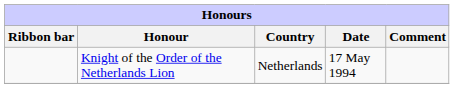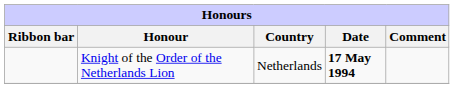(350, 65) normal -> (350, 65) bold
